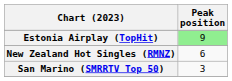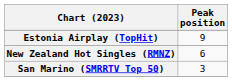(203, 38) lightgreen background -> (203, 38) no background
